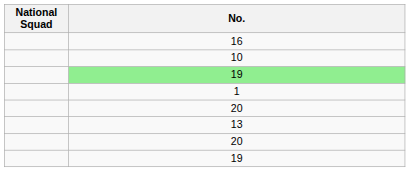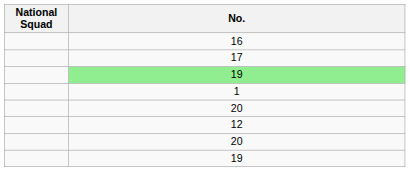(237, 58) 10 -> (237, 58) 17
(237, 125) 13 -> (237, 125) 12
